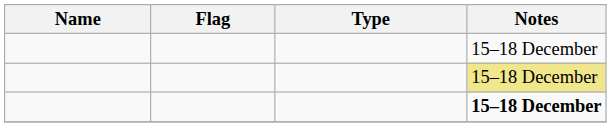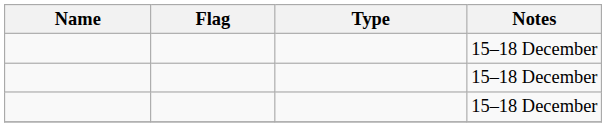(534, 77) khaki background -> (534, 77) no background
(536, 106) bold -> (534, 106) normal
